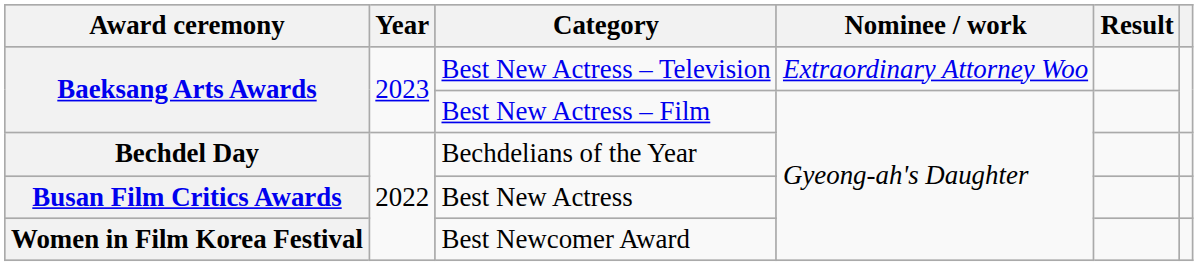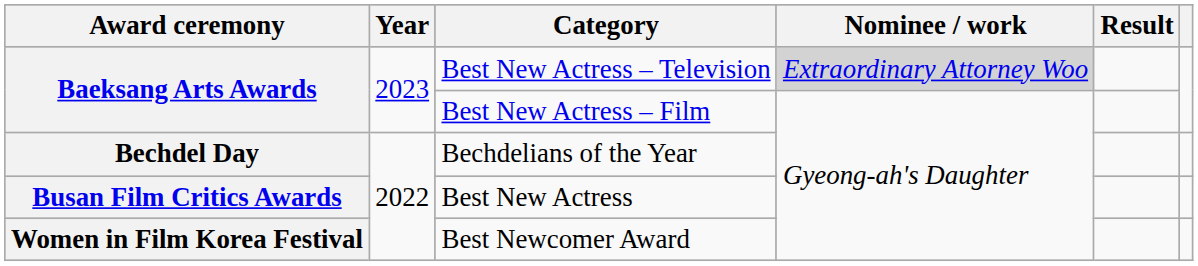(936, 68) no background -> (936, 68) lightgrey background
